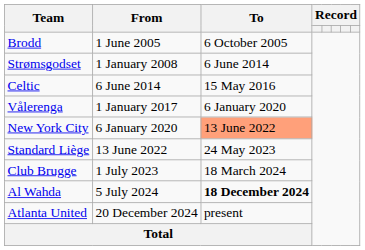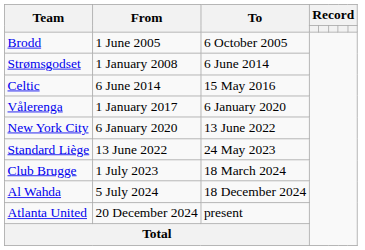(240, 127) lightsalmon background -> (240, 127) no background
(256, 191) bold -> (255, 191) normal
